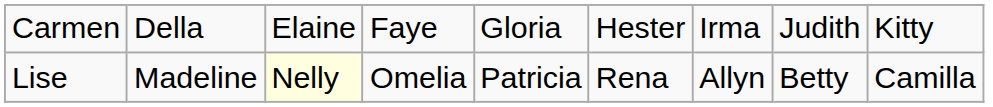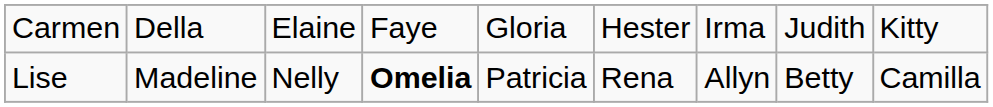(305, 76) lightyellow background -> (305, 76) no background
(418, 76) normal -> (421, 76) bold
